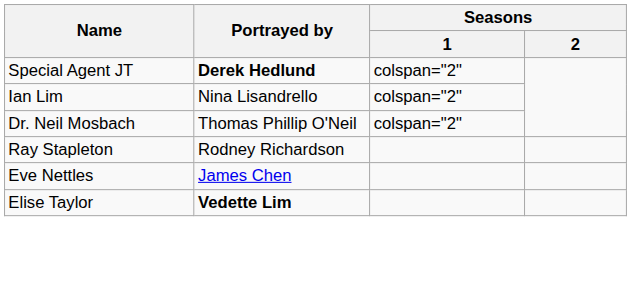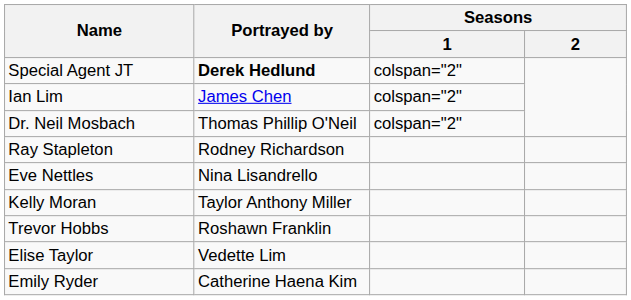(258, 96) Nina Lisandrello -> (245, 96) James Chen
(245, 176) James Chen -> (258, 176) Nina Lisandrello
+ row: (52, 202)
+ row: (58, 228)
(245, 202) bold -> (242, 255) normal
+ row: (53, 281)
